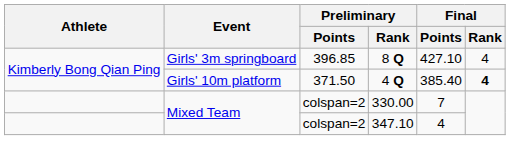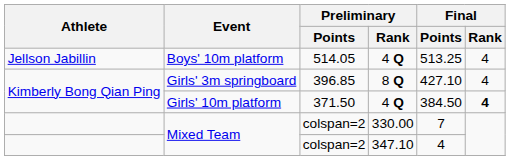+ row: (225, 59)
(441, 81) 385.40 -> (441, 102) 384.50
